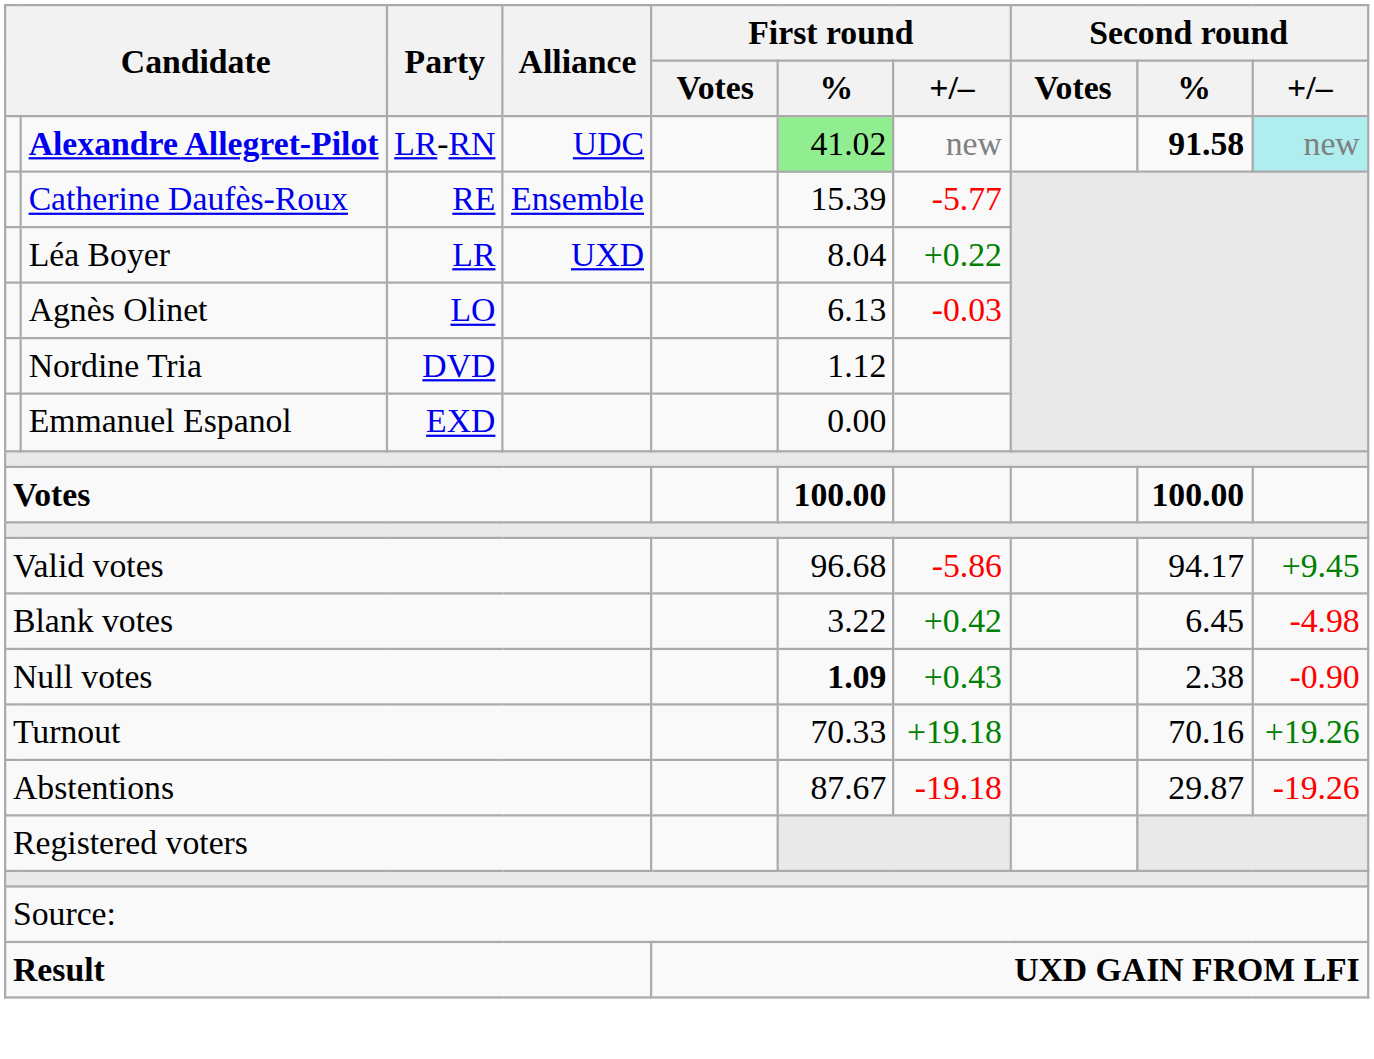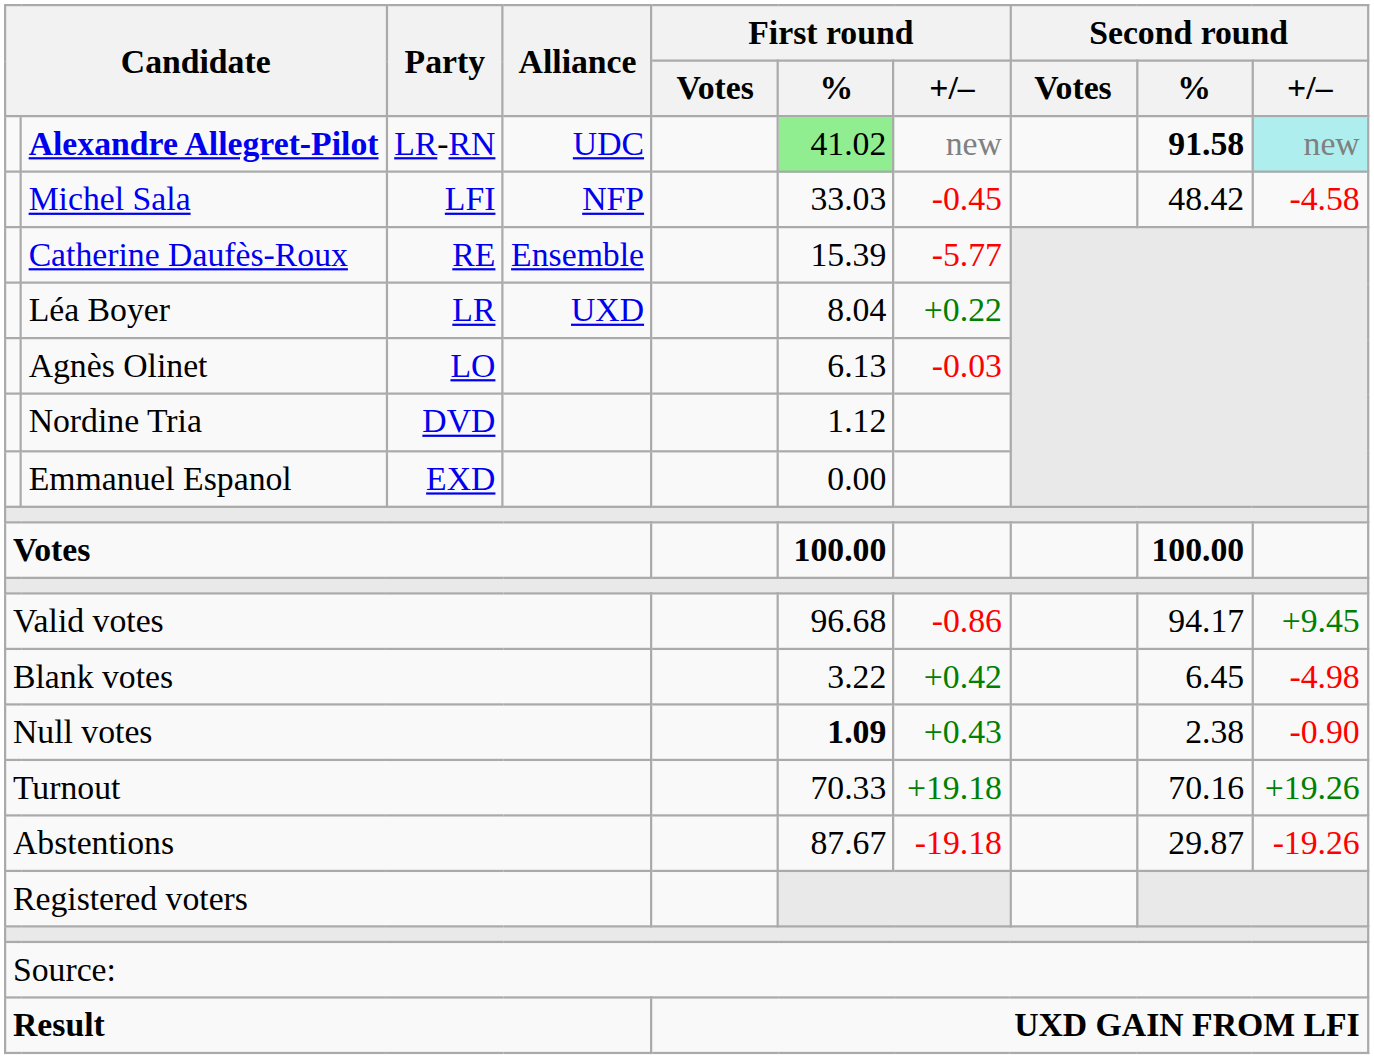+ row: (110, 199)
(967, 564) -5.86 -> (967, 620) -0.86
